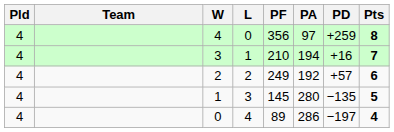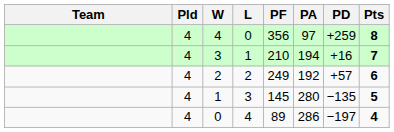columns swapped: (119, 14) <-> (20, 14)
